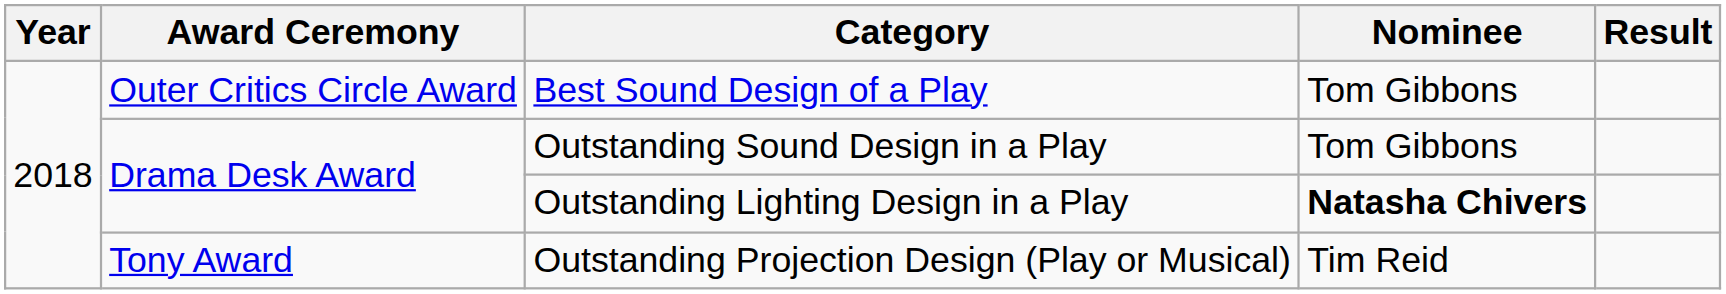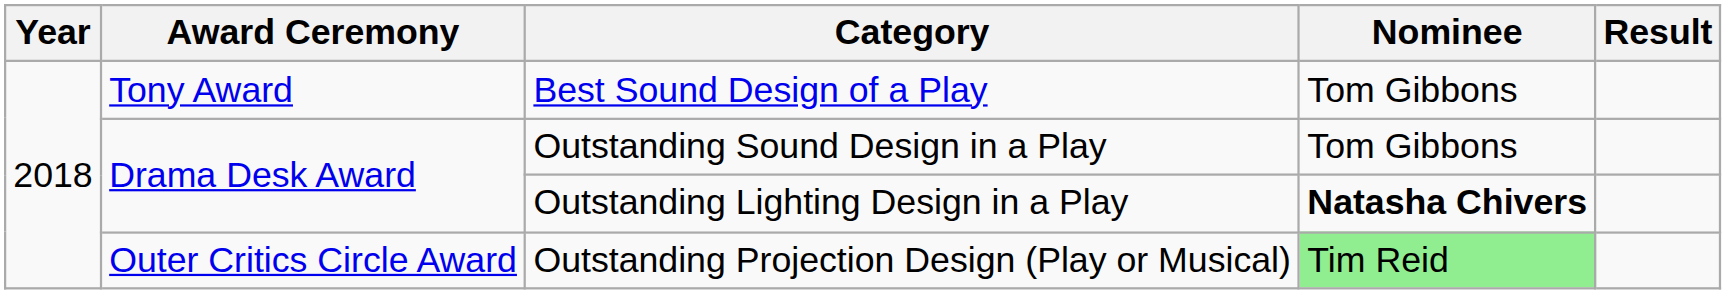(313, 89) Outer Critics Circle Award -> (201, 89) Tony Award
(201, 259) Tony Award -> (313, 259) Outer Critics Circle Award
(1378, 259) no background -> (1378, 259) lightgreen background
